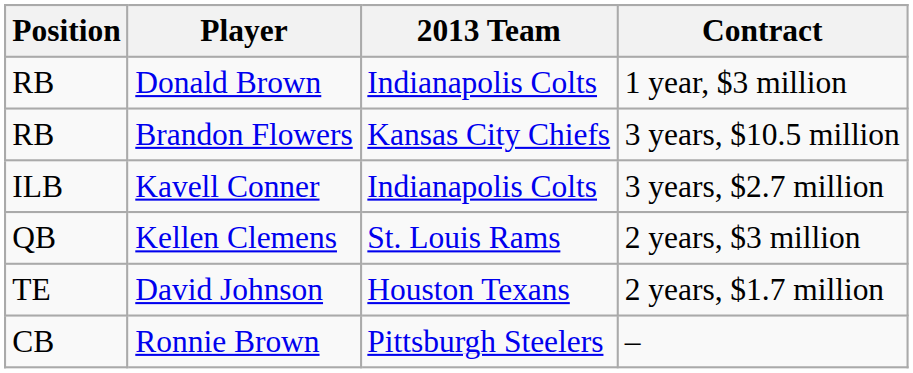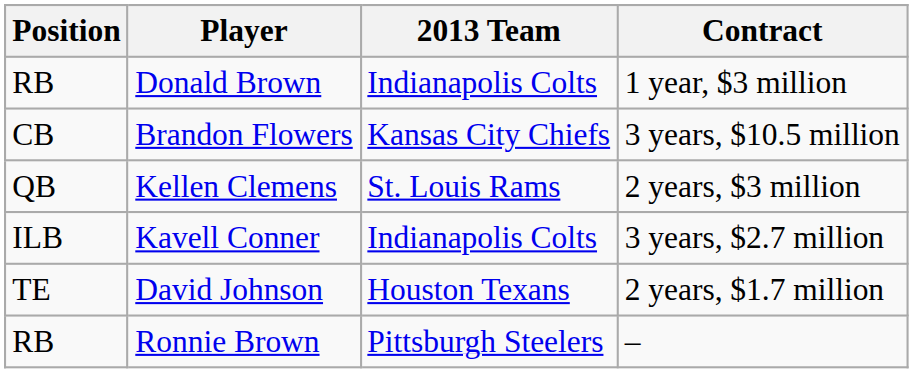(33, 134) RB -> (33, 134) CB
rows swapped: (236, 238) <-> (227, 186)
(33, 341) CB -> (33, 341) RB
